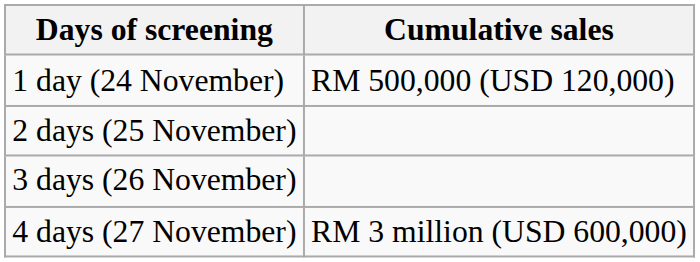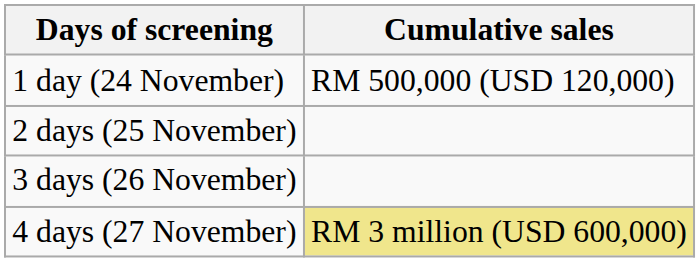(499, 230) no background -> (499, 230) khaki background
